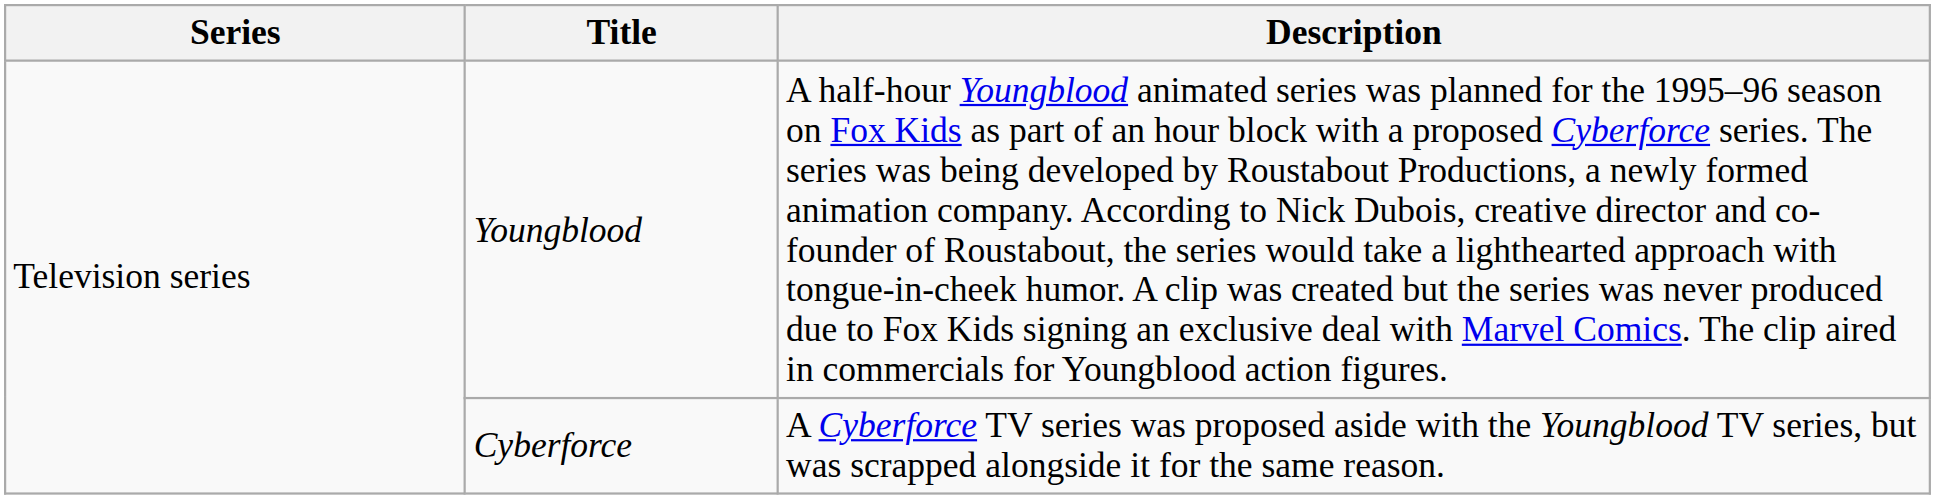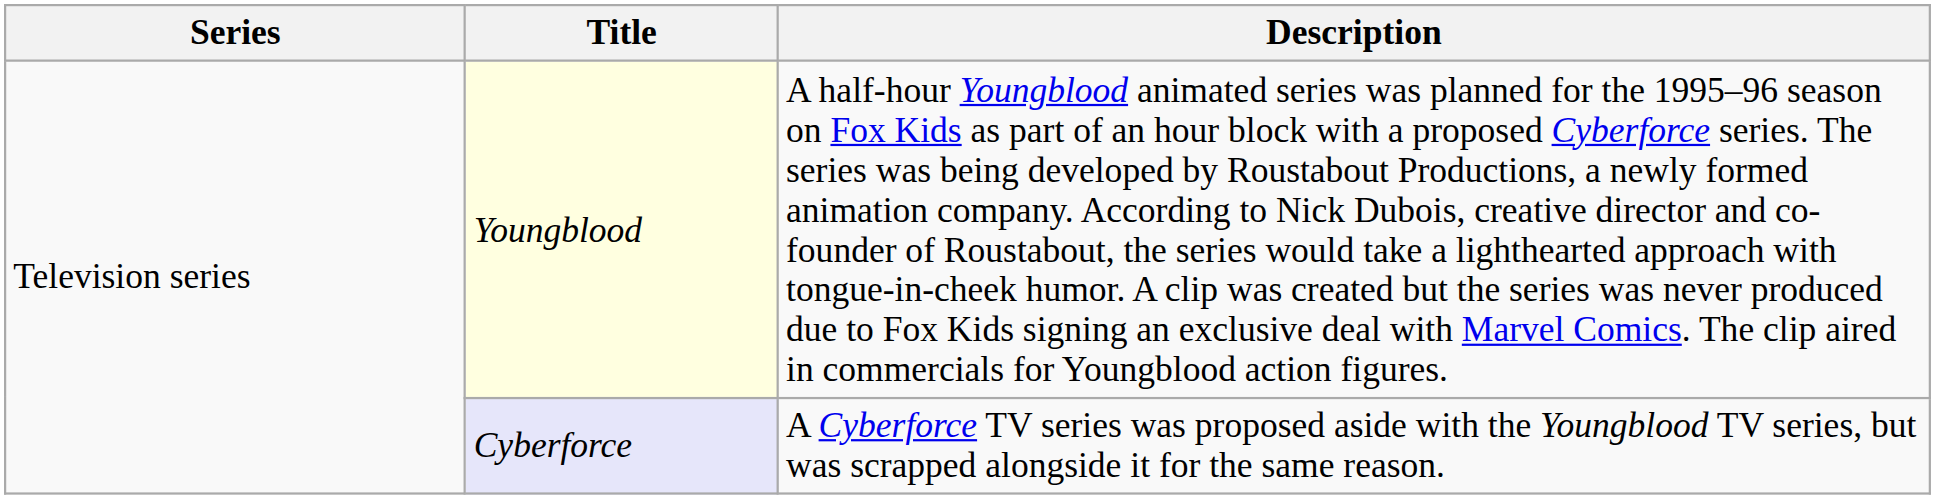(558, 228) no background -> (558, 228) lightyellow background
(553, 445) no background -> (553, 445) lavender background
